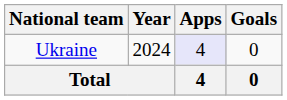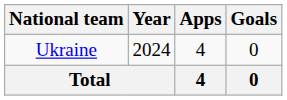(201, 49) lavender background -> (201, 49) no background
